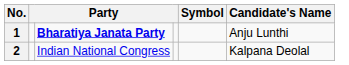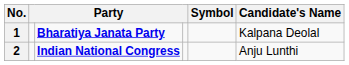(259, 32) Anju Lunthi -> (279, 32) Kalpana Deolal
(104, 51) normal -> (108, 51) bold
(269, 51) Kalpana Deolal -> (269, 51) Anju Lunthi
